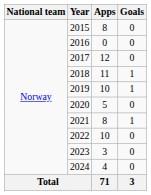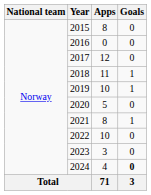(132, 167) normal -> (132, 167) bold
